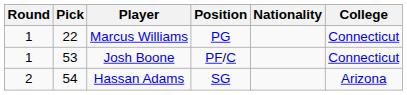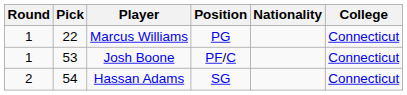(364, 79) Arizona -> (364, 79) Connecticut
